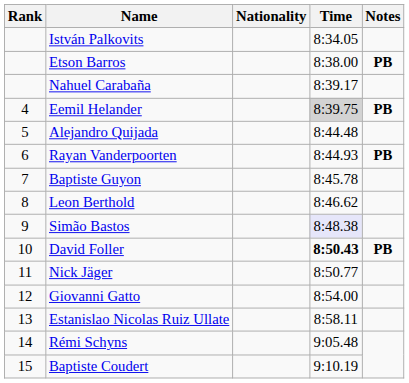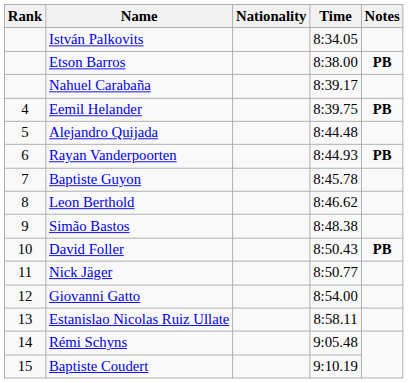(336, 109) lightgrey background -> (335, 109) no background
(336, 226) lavender background -> (335, 226) no background
(336, 249) bold -> (335, 249) normal
